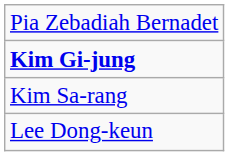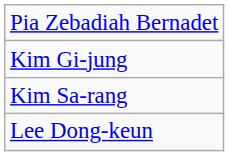(73, 58) bold -> (69, 58) normal
